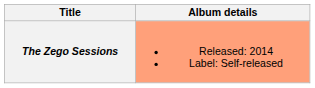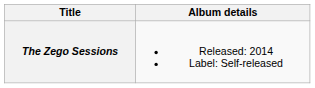(223, 58) lightsalmon background -> (223, 58) no background
